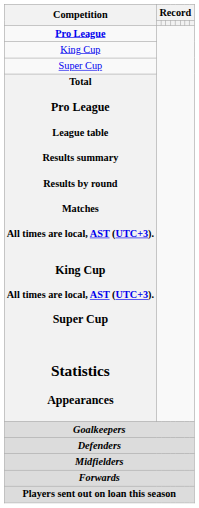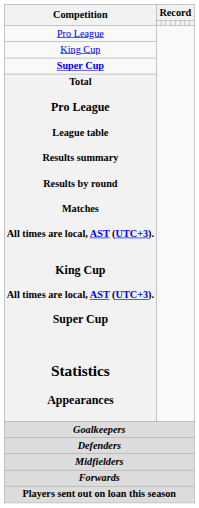(80, 33) bold -> (80, 33) normal
(80, 66) normal -> (80, 66) bold
